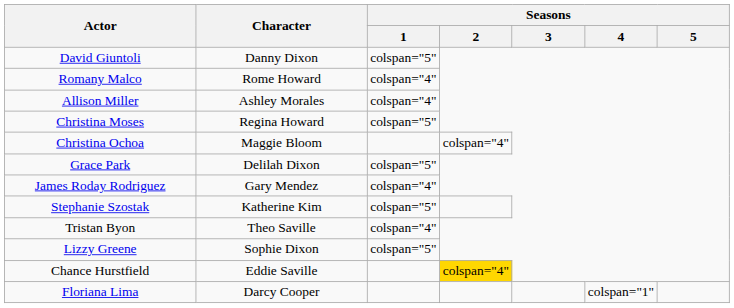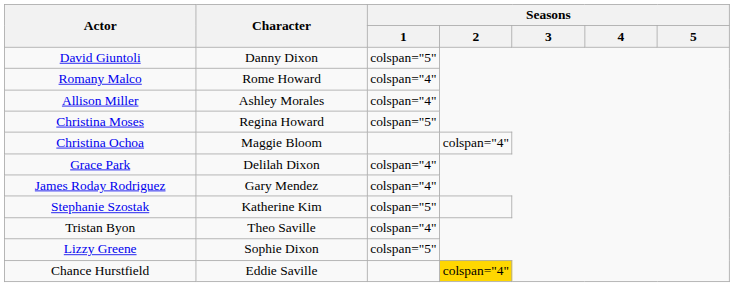(403, 164) colspan="5" -> (403, 164) colspan="4"
- row: (100, 292)
